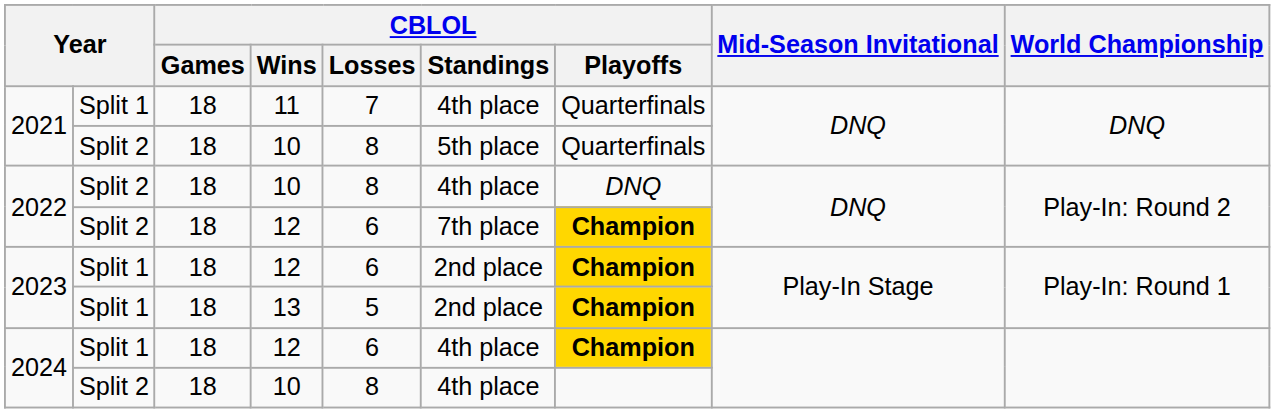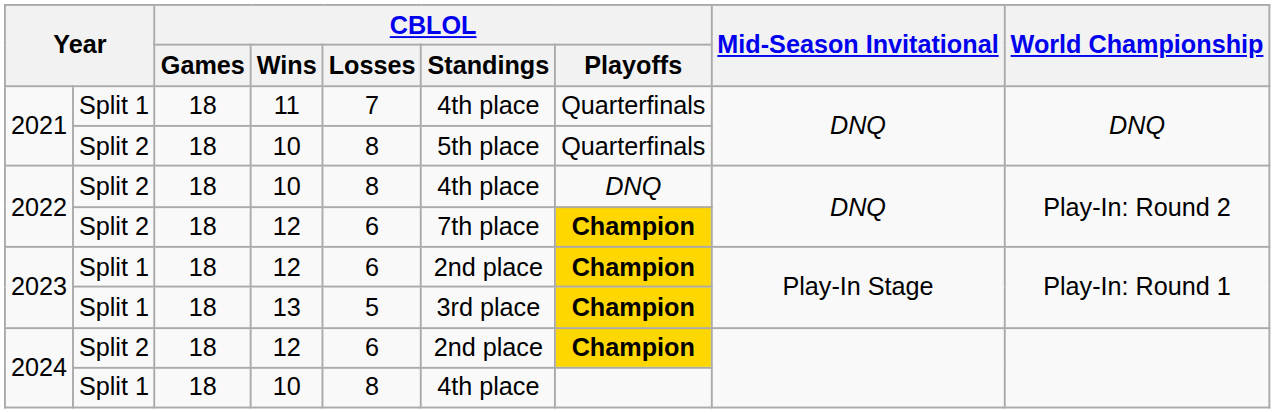(488, 307) 2nd place -> (488, 307) 3rd place
(114, 348) Split 1 -> (114, 348) Split 2
(488, 348) 4th place -> (488, 348) 2nd place
(114, 388) Split 2 -> (114, 388) Split 1
